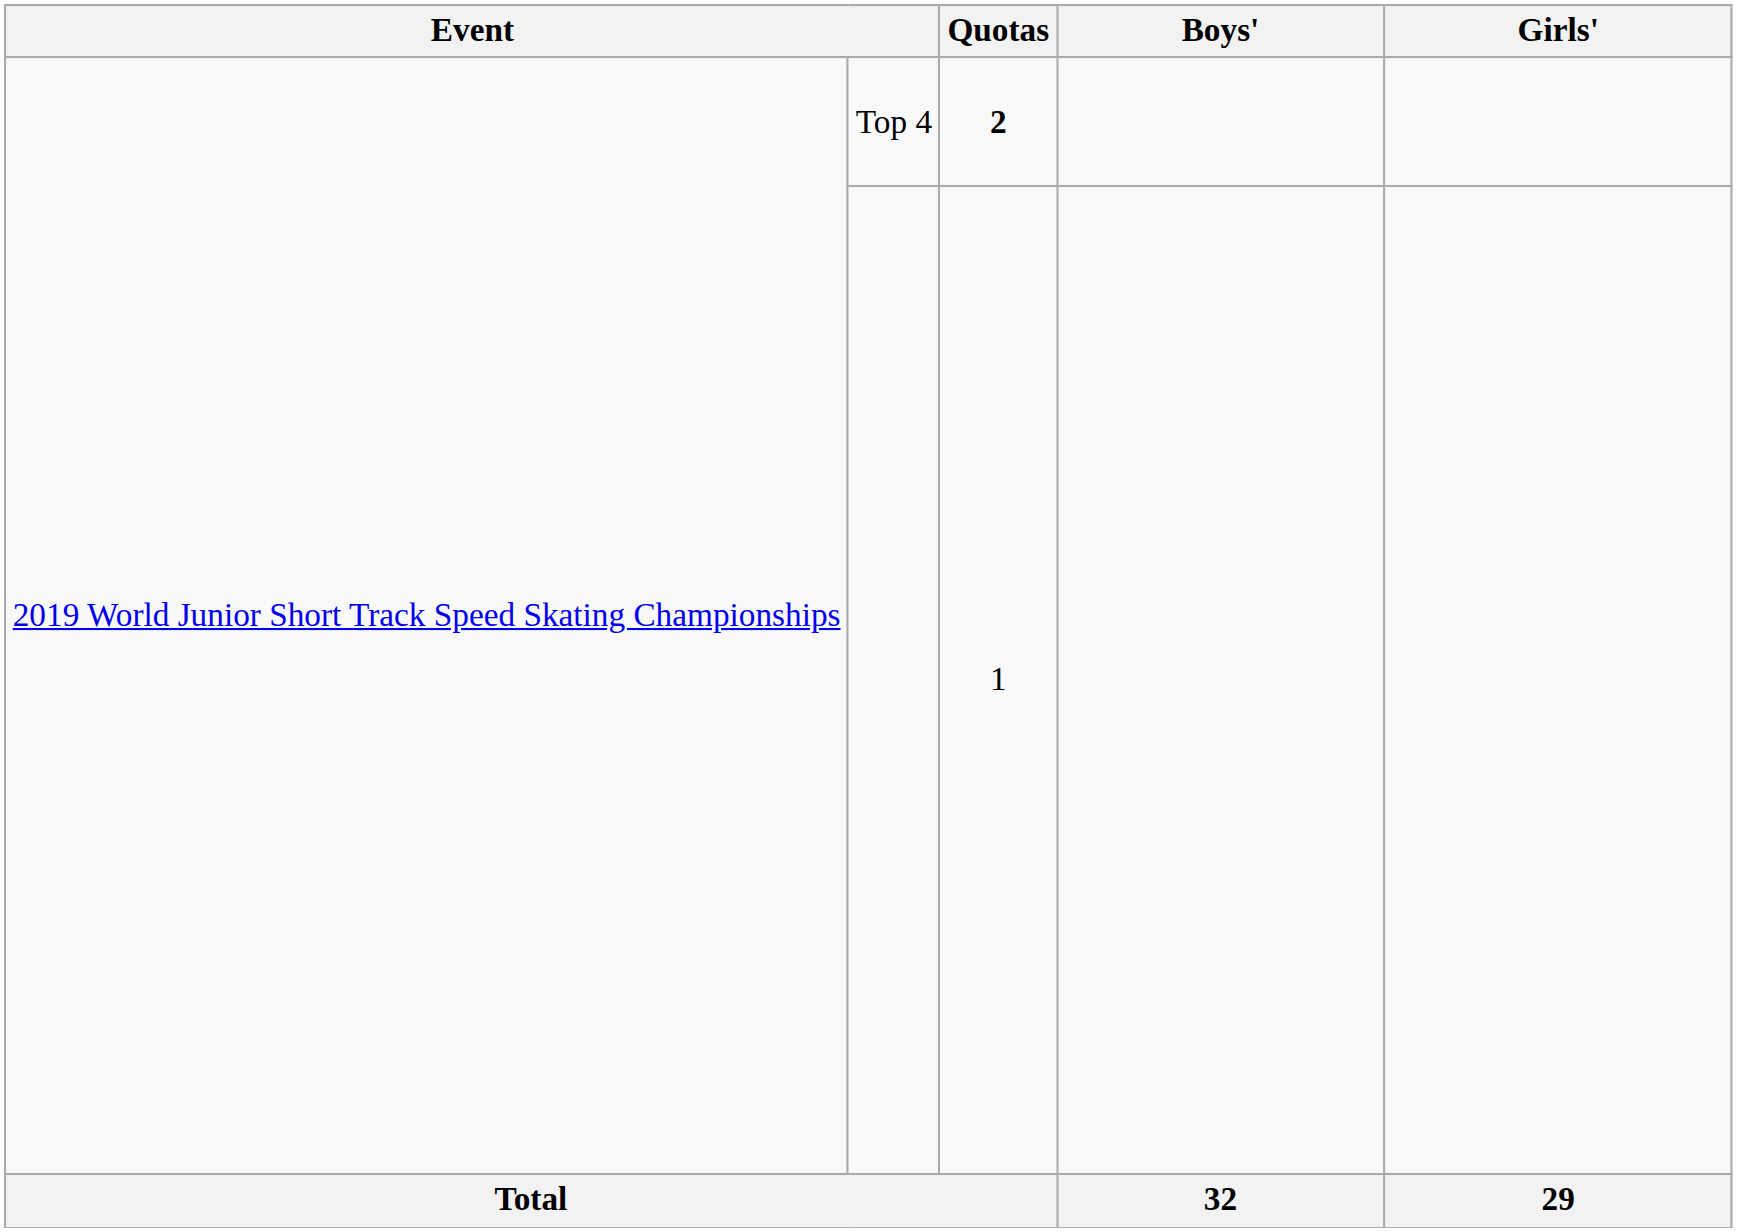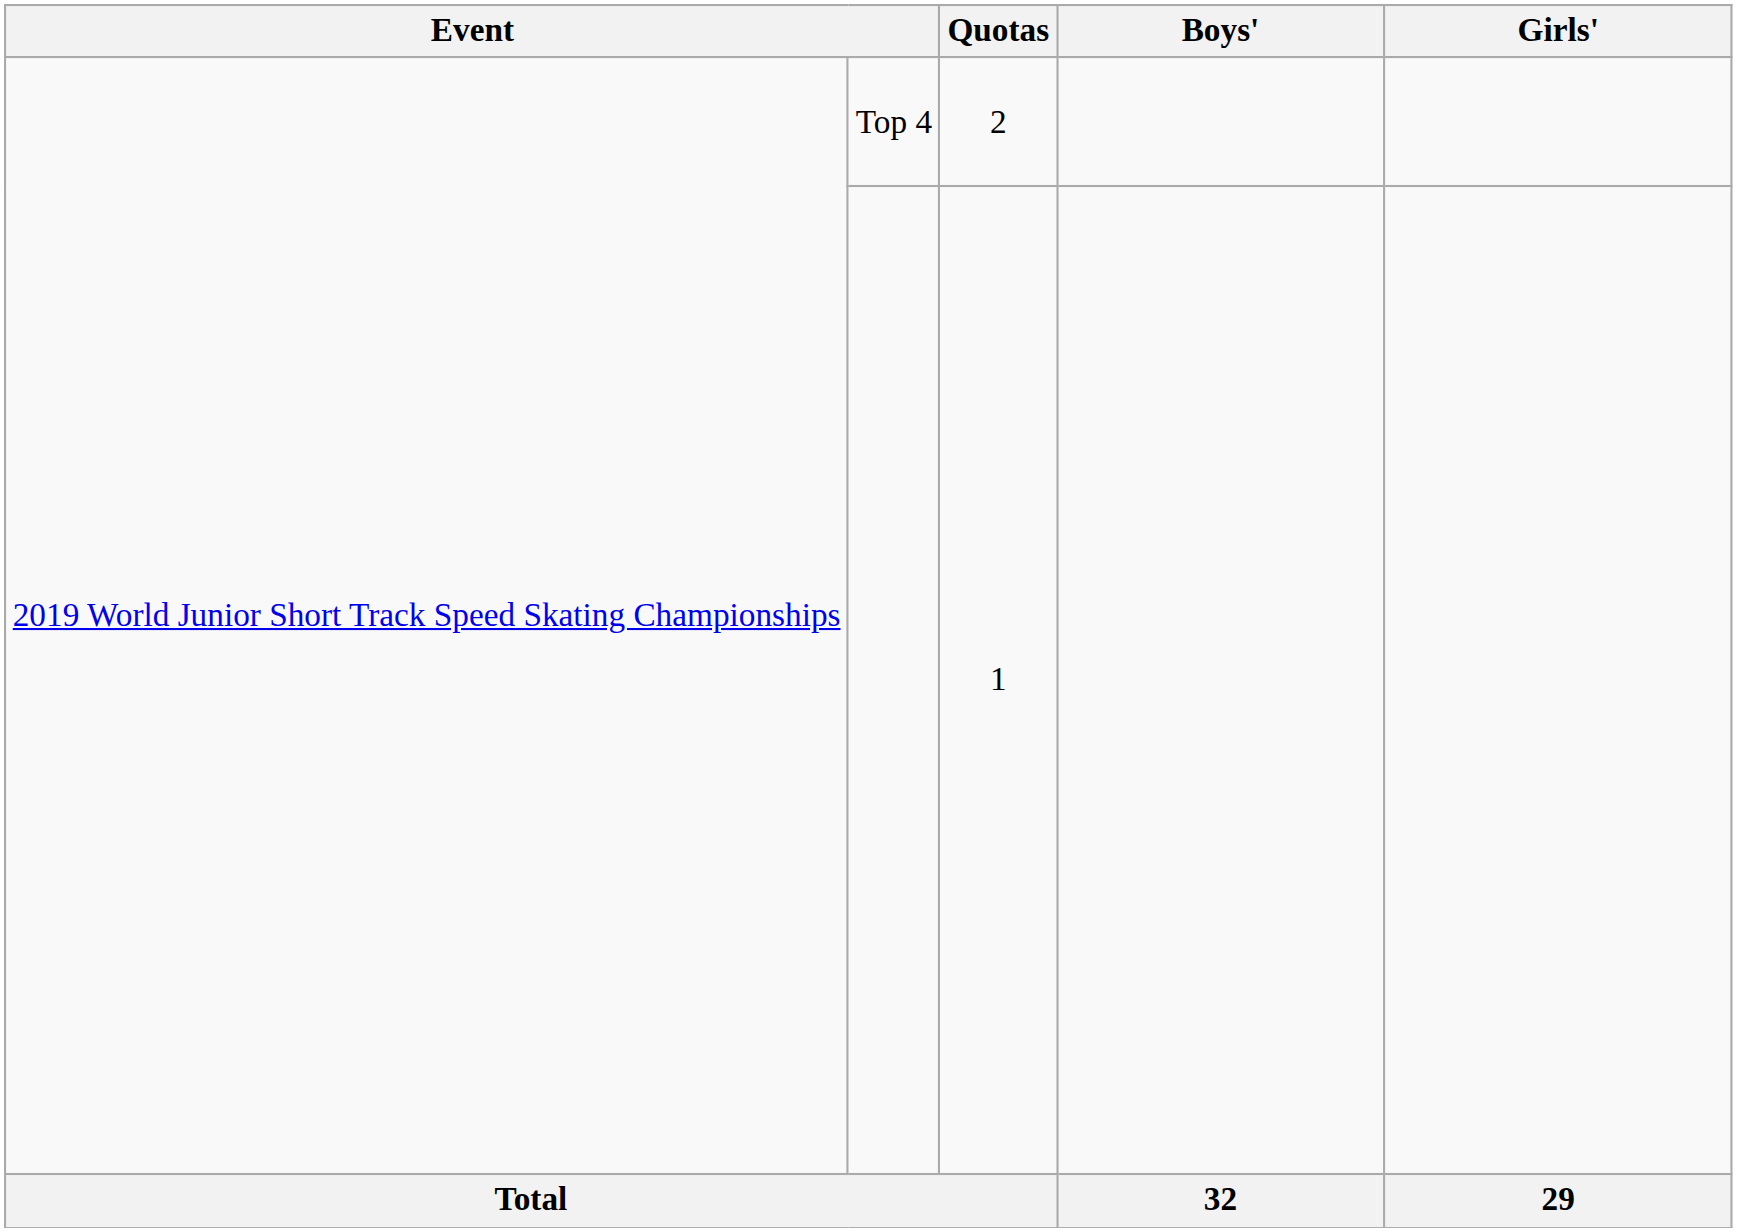(998, 121) bold -> (998, 121) normal
